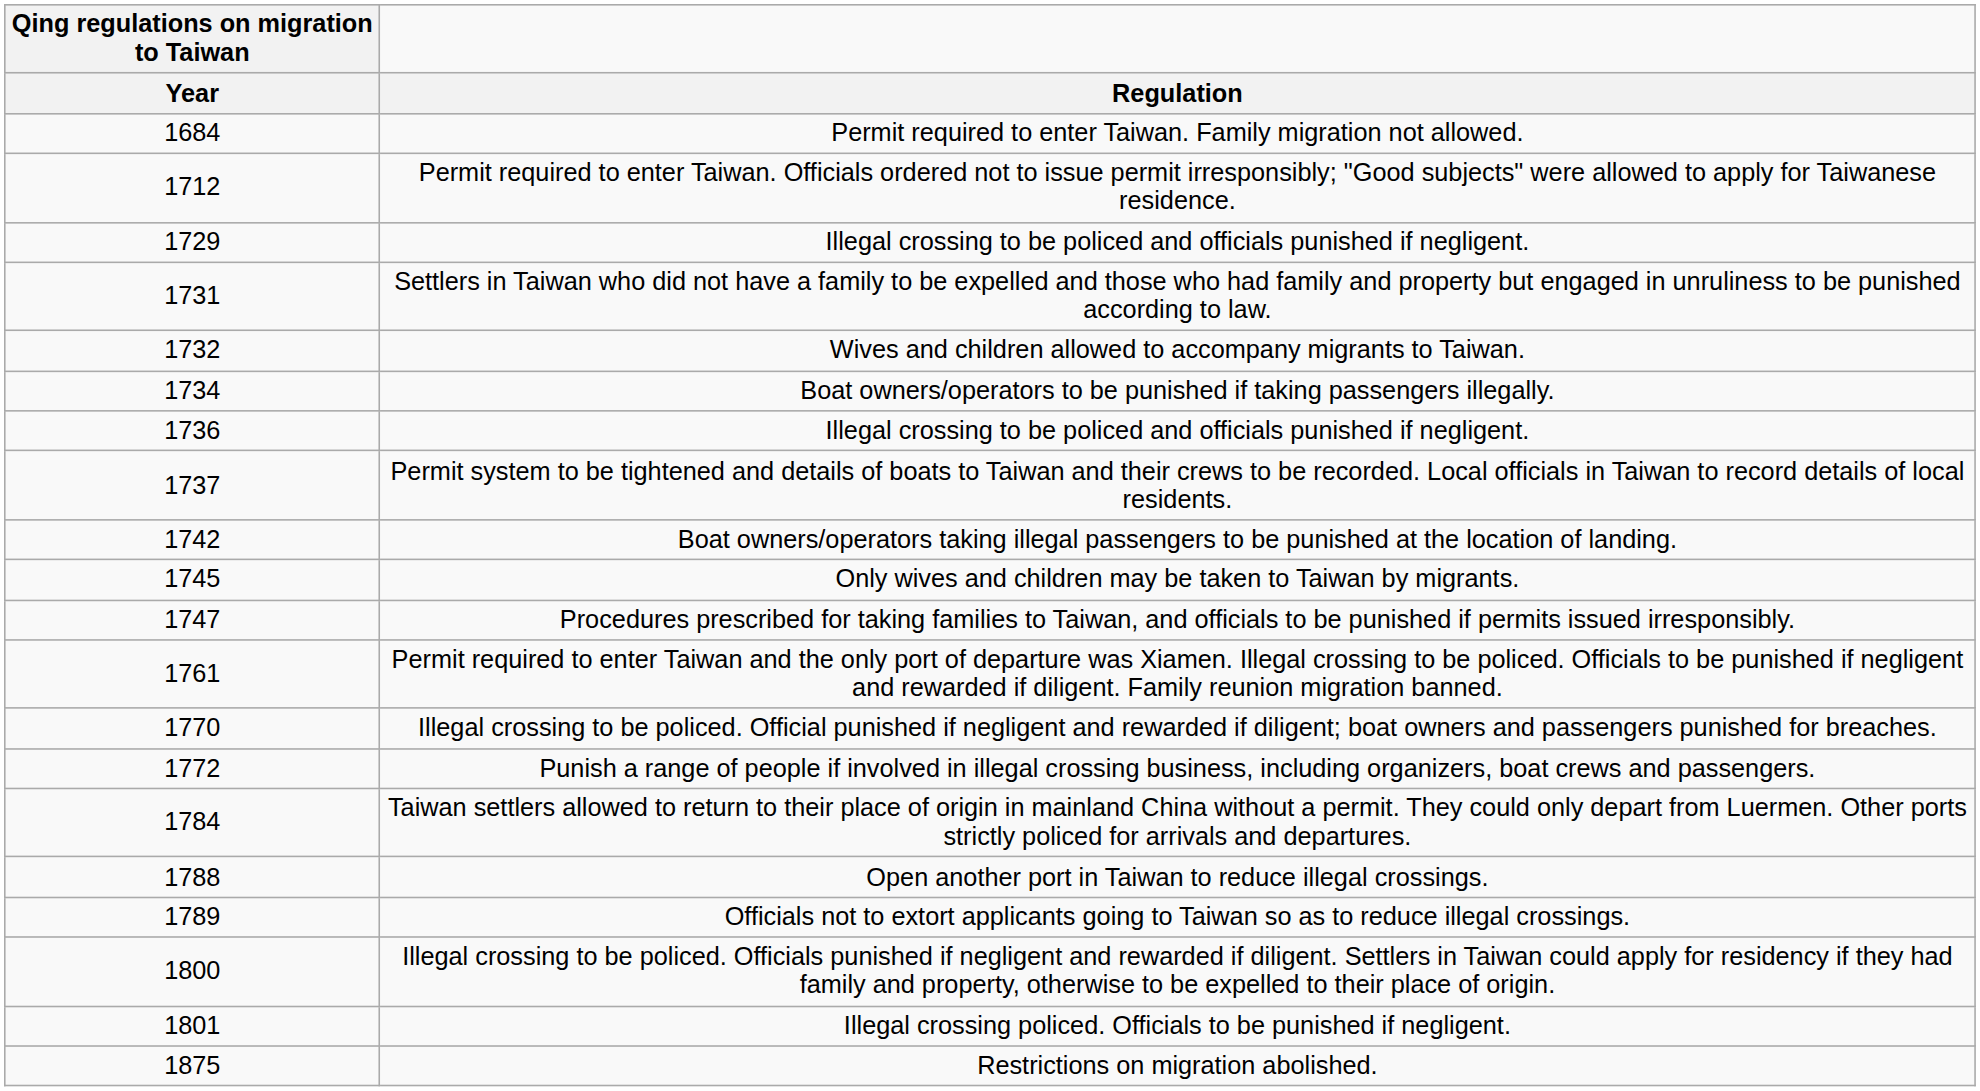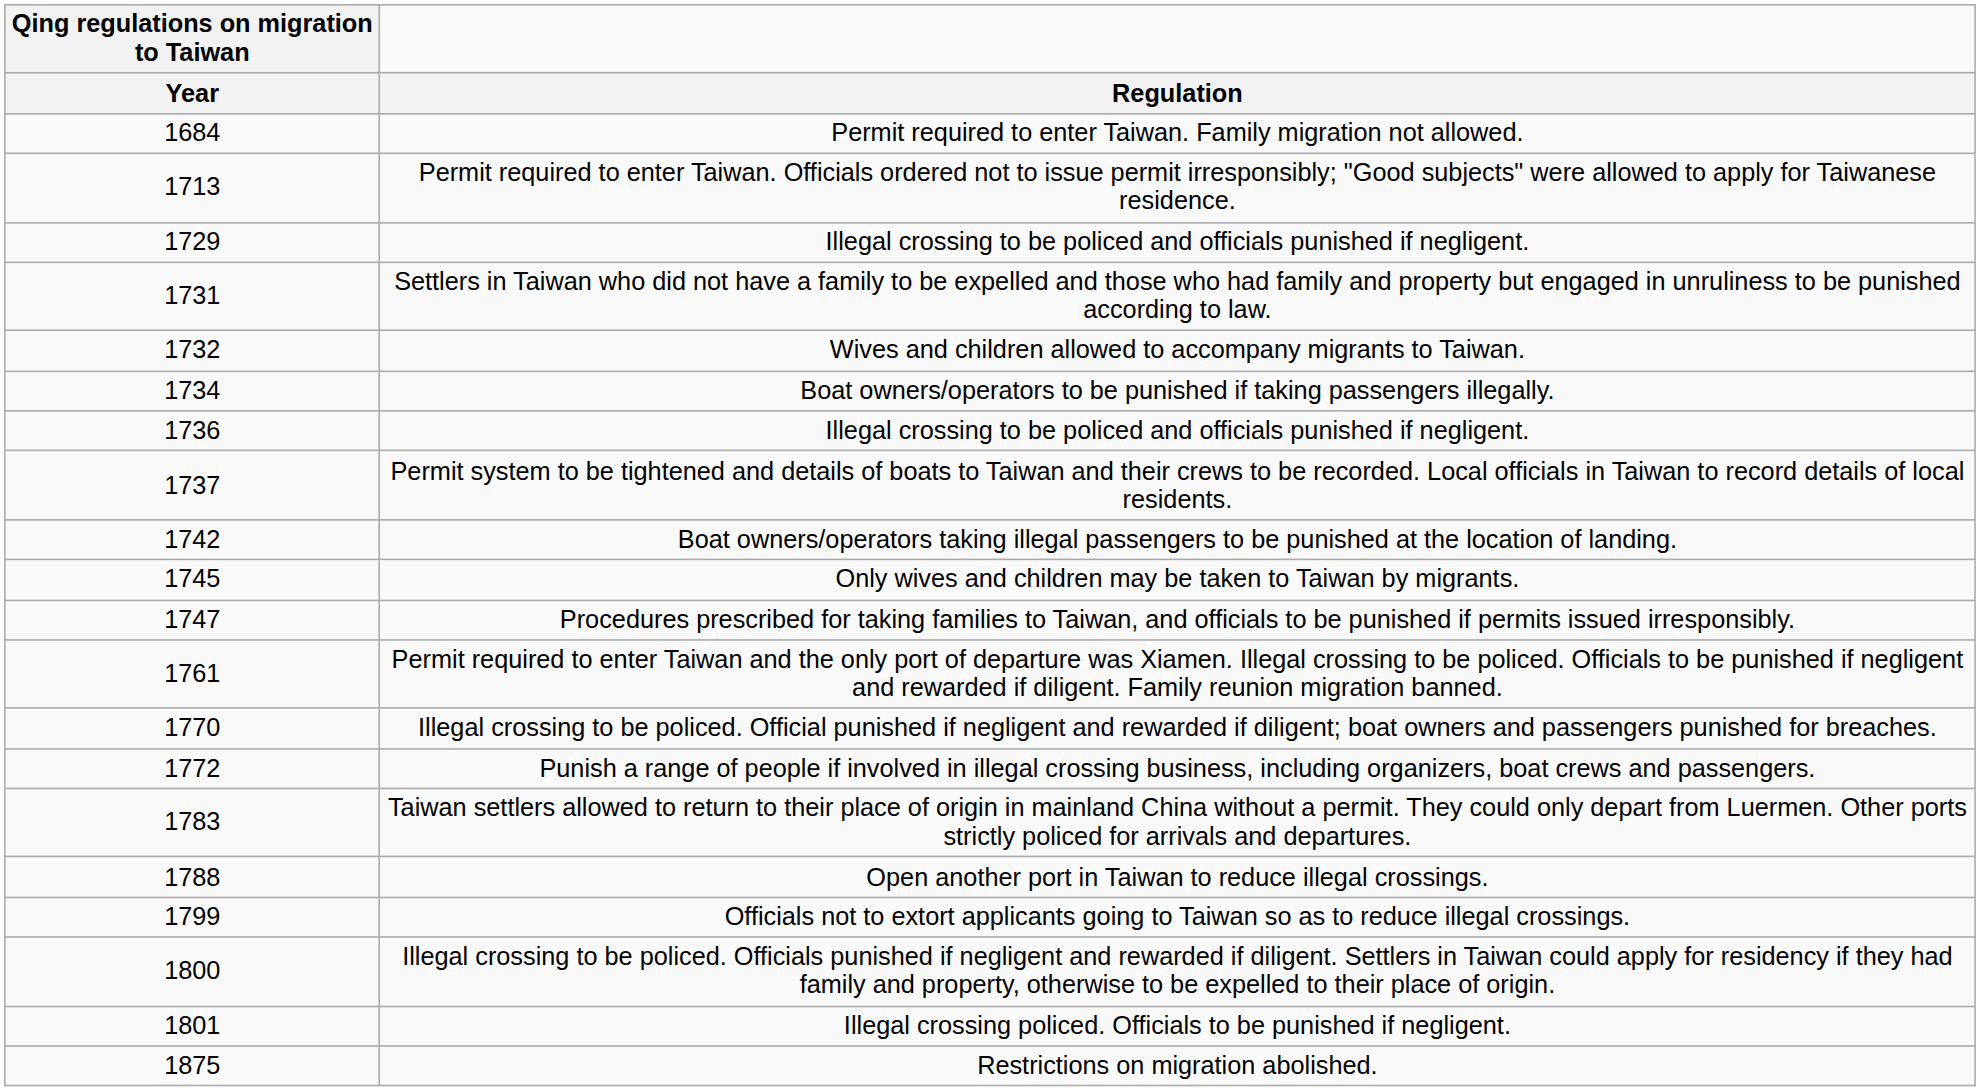(192, 187) 1712 -> (192, 187) 1713
(192, 822) 1784 -> (192, 822) 1783
(192, 916) 1789 -> (192, 916) 1799
